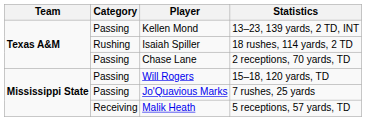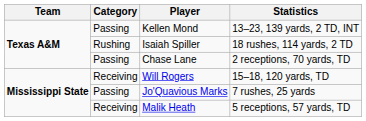(111, 76) Passing -> (115, 76) Receiving
